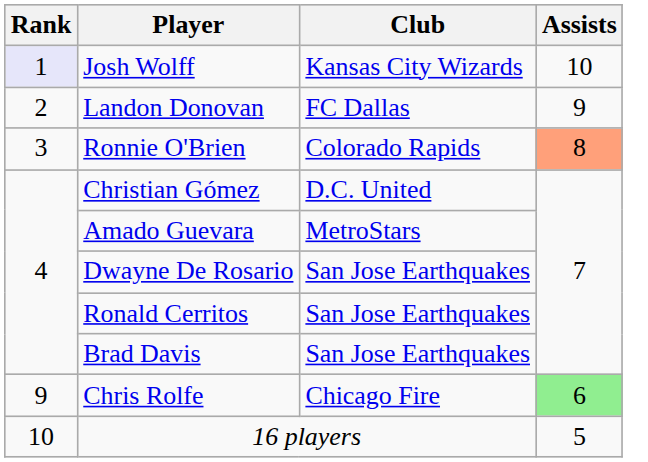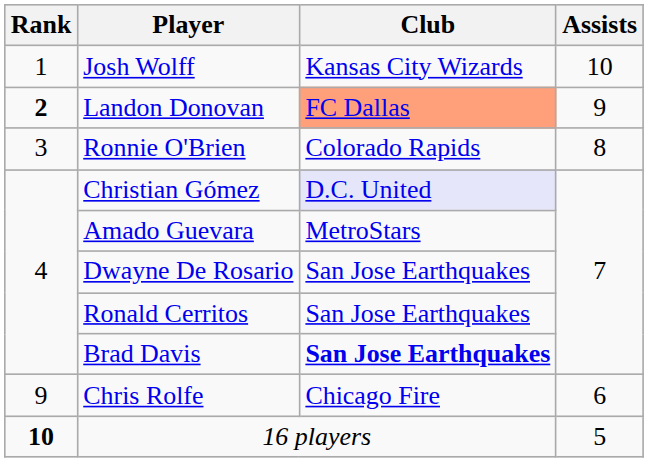(41, 66) lavender background -> (41, 66) no background
(41, 107) normal -> (41, 107) bold
(358, 107) no background -> (358, 107) lightsalmon background
(579, 148) lightsalmon background -> (600, 148) no background
(368, 189) no background -> (368, 189) lavender background
(418, 353) normal -> (428, 353) bold
(579, 395) lightgreen background -> (600, 395) no background
(41, 436) normal -> (41, 436) bold
